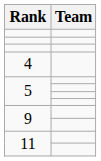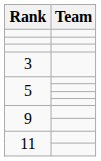(28, 64) 4 -> (28, 64) 3
